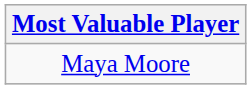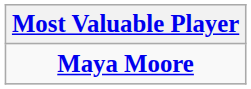(126, 63) normal -> (126, 63) bold
